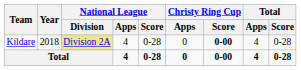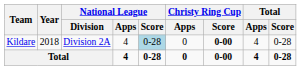(87, 42) khaki background -> (87, 42) no background
(152, 42) no background -> (152, 42) lightblue background
